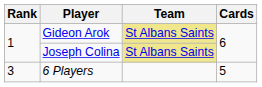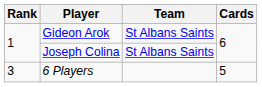(169, 33) khaki background -> (169, 33) no background
(169, 52) khaki background -> (169, 52) no background
